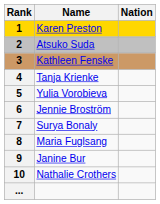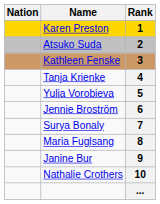columns swapped: (19, 12) <-> (137, 12)
